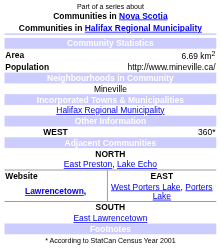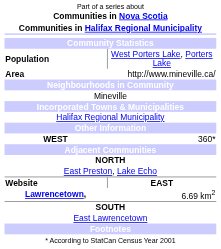(15, 55) Area -> (27, 59) Population
(198, 55) 6.69 km2 -> (162, 59) West Porters Lake, Porters Lake
(27, 67) Population -> (15, 74) Area
(162, 191) West Porters Lake, Porters Lake -> (198, 195) 6.69 km2
